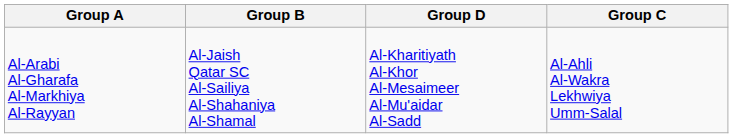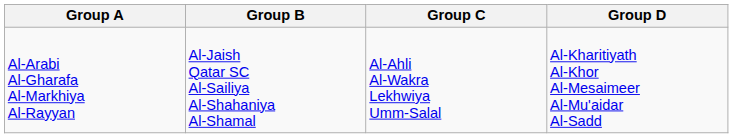columns swapped: (637, 16) <-> (456, 16)
